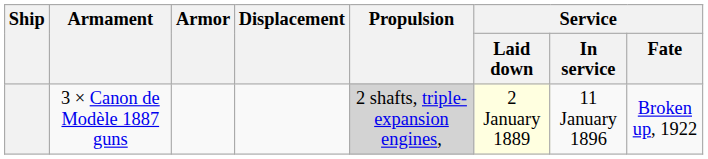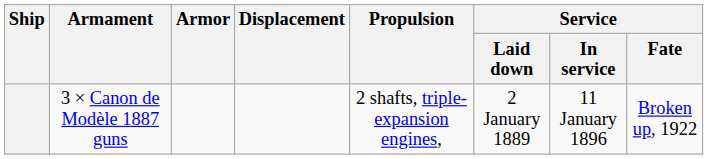(411, 118) lightgrey background -> (411, 118) no background
(512, 118) lightyellow background -> (512, 118) no background
